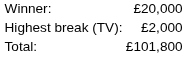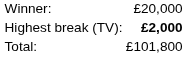(162, 27) normal -> (162, 27) bold
